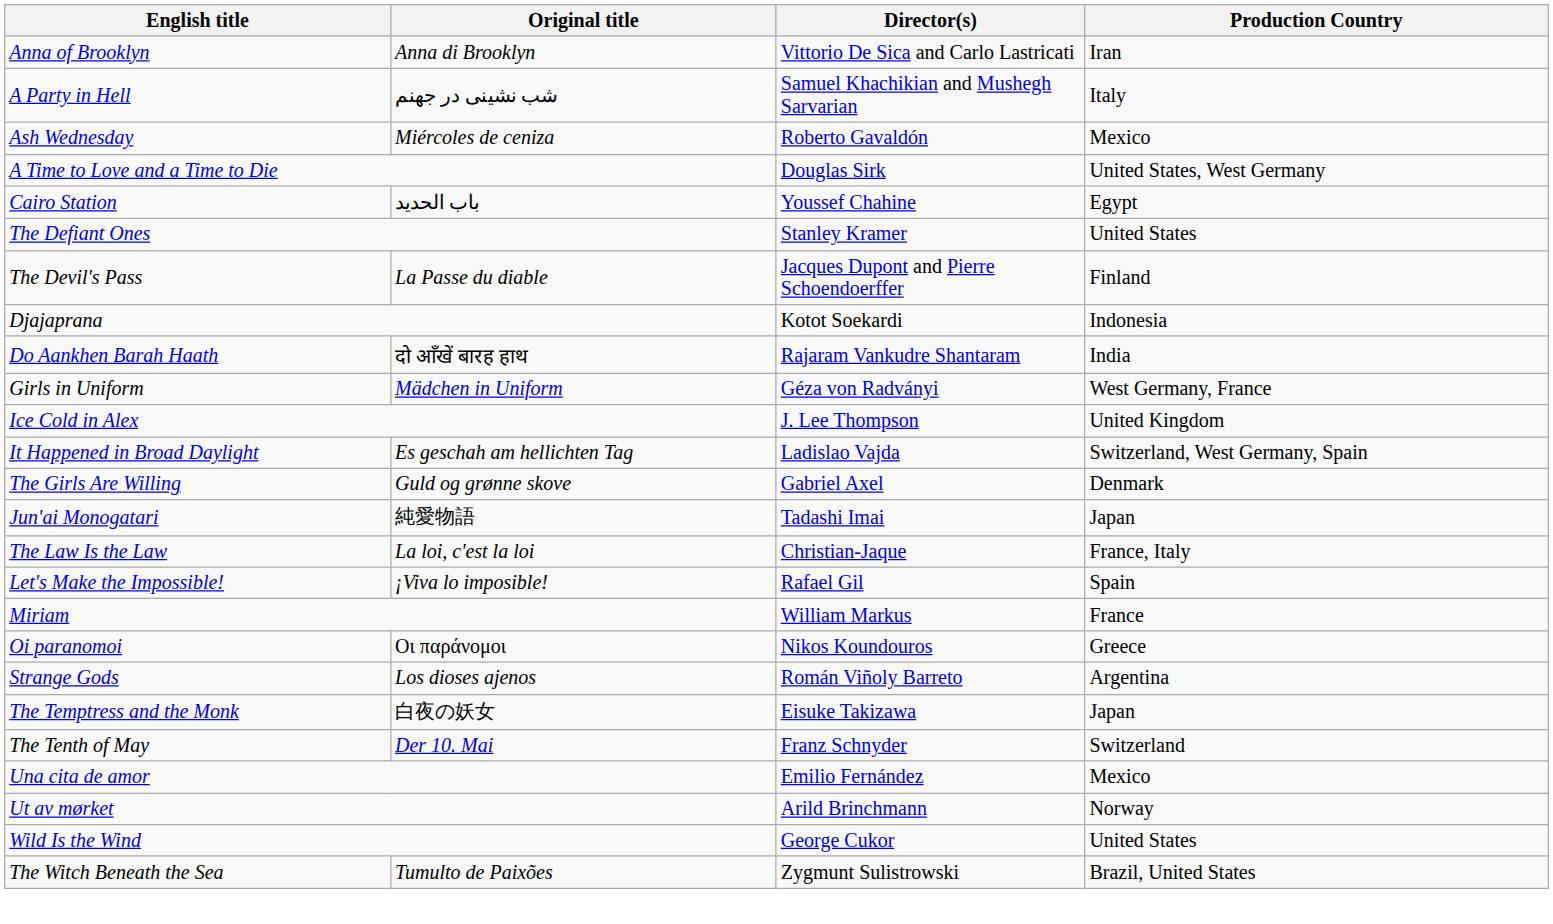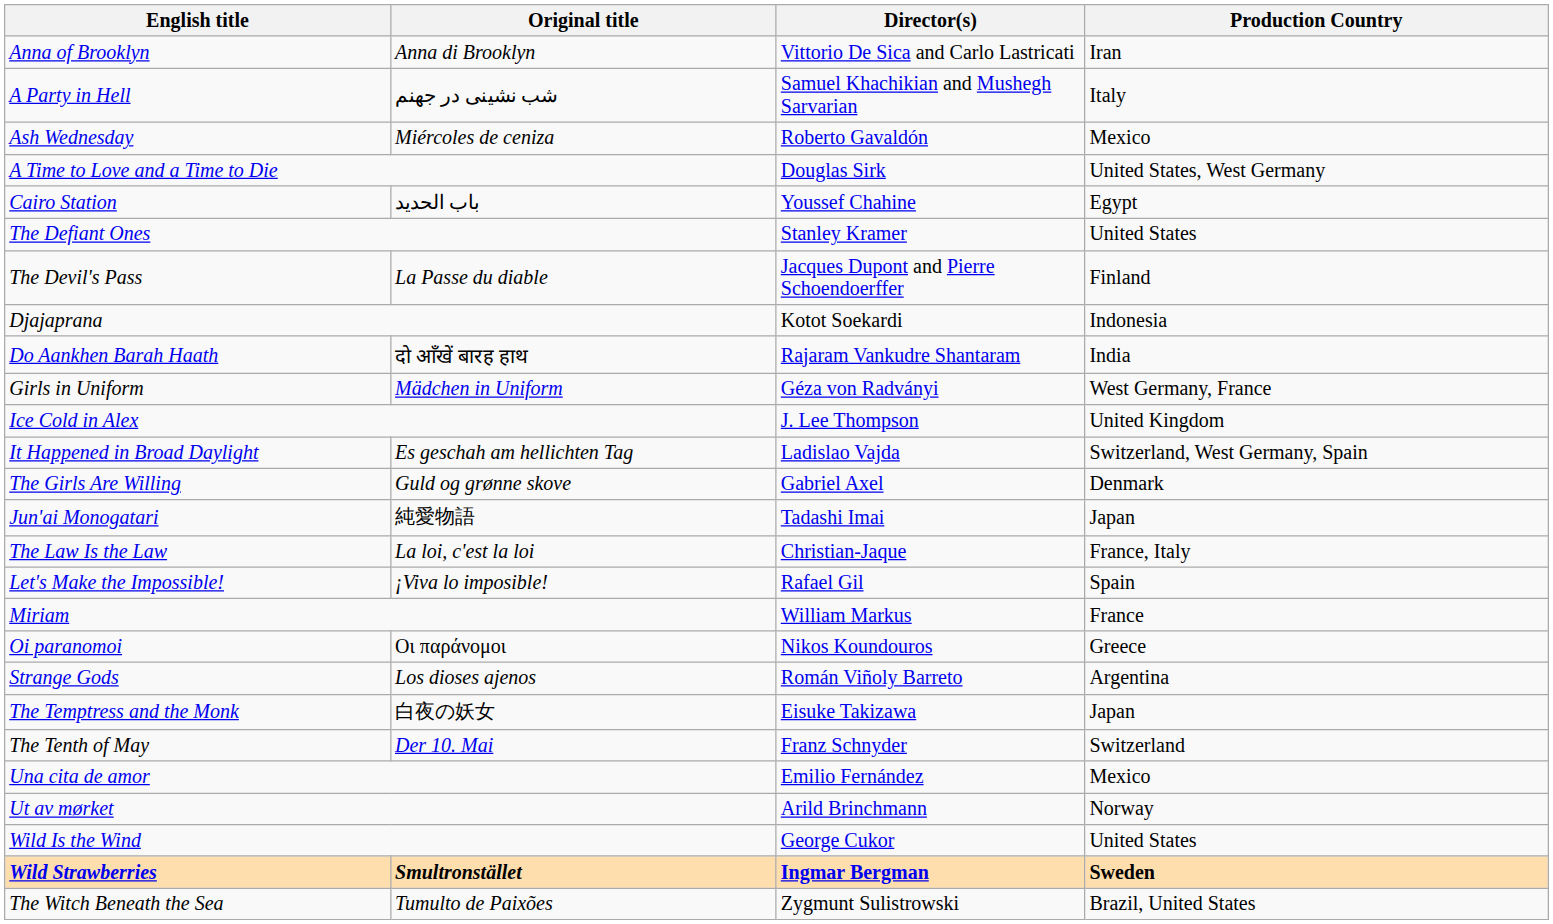+ row: (83, 872)
